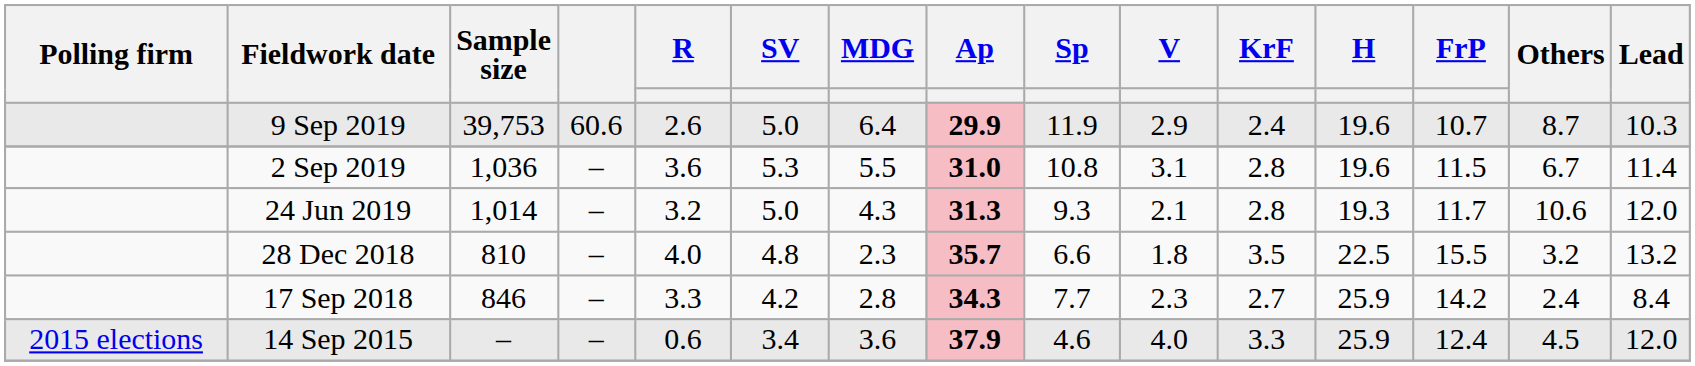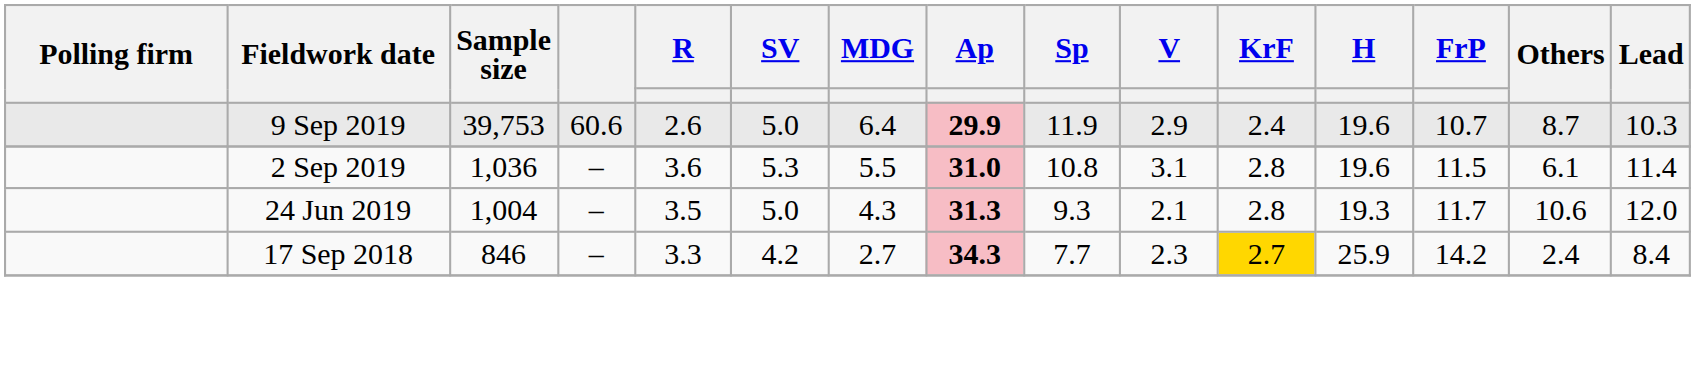(1561, 167) 6.7 -> (1561, 167) 6.1
(504, 211) 1,014 -> (504, 211) 1,004
(683, 211) 3.2 -> (683, 211) 3.5
- row: (338, 254)
(878, 297) 2.8 -> (878, 254) 2.7
(1266, 297) no background -> (1266, 254) gold background
- row: (338, 340)
